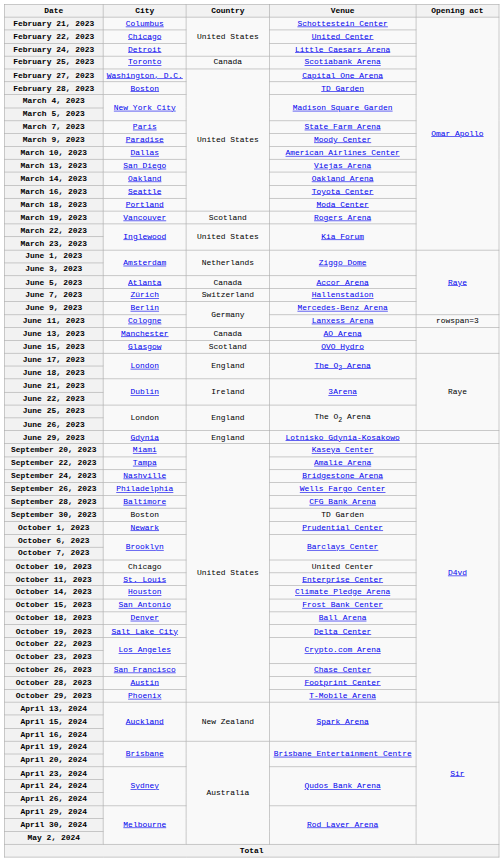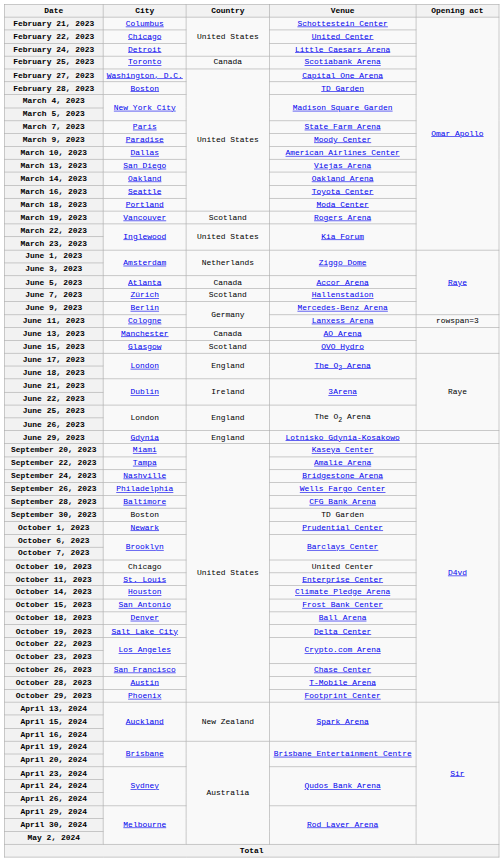(228, 295) Switzerland -> (228, 295) Scotland
(343, 683) Footprint Center -> (343, 683) T-Mobile Arena
(343, 696) T-Mobile Arena -> (343, 696) Footprint Center
